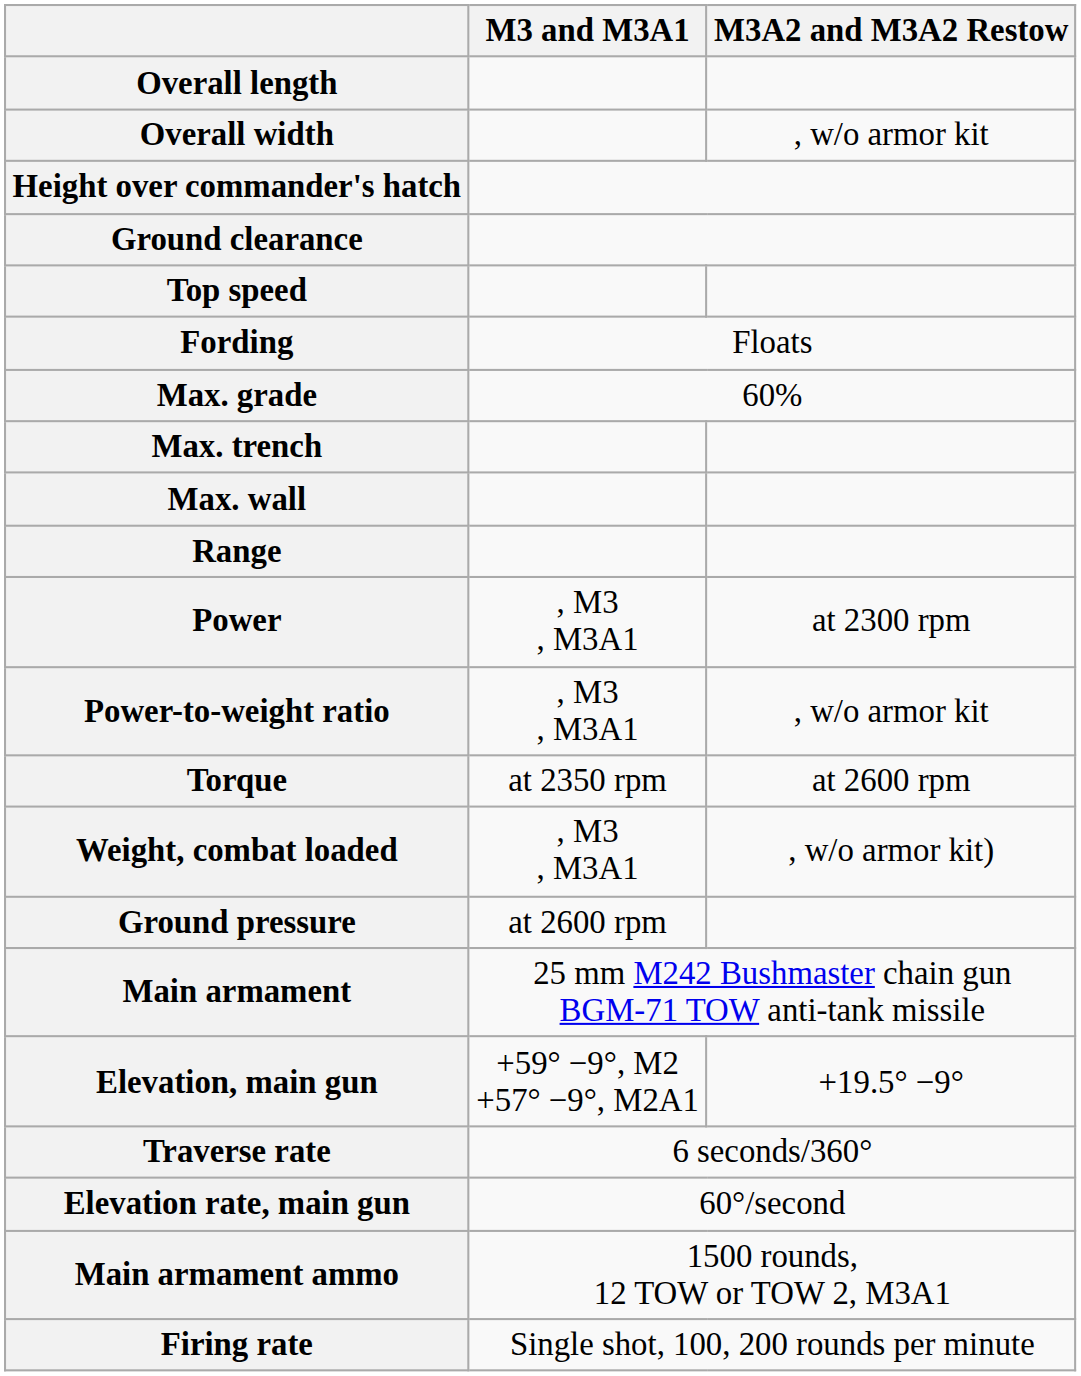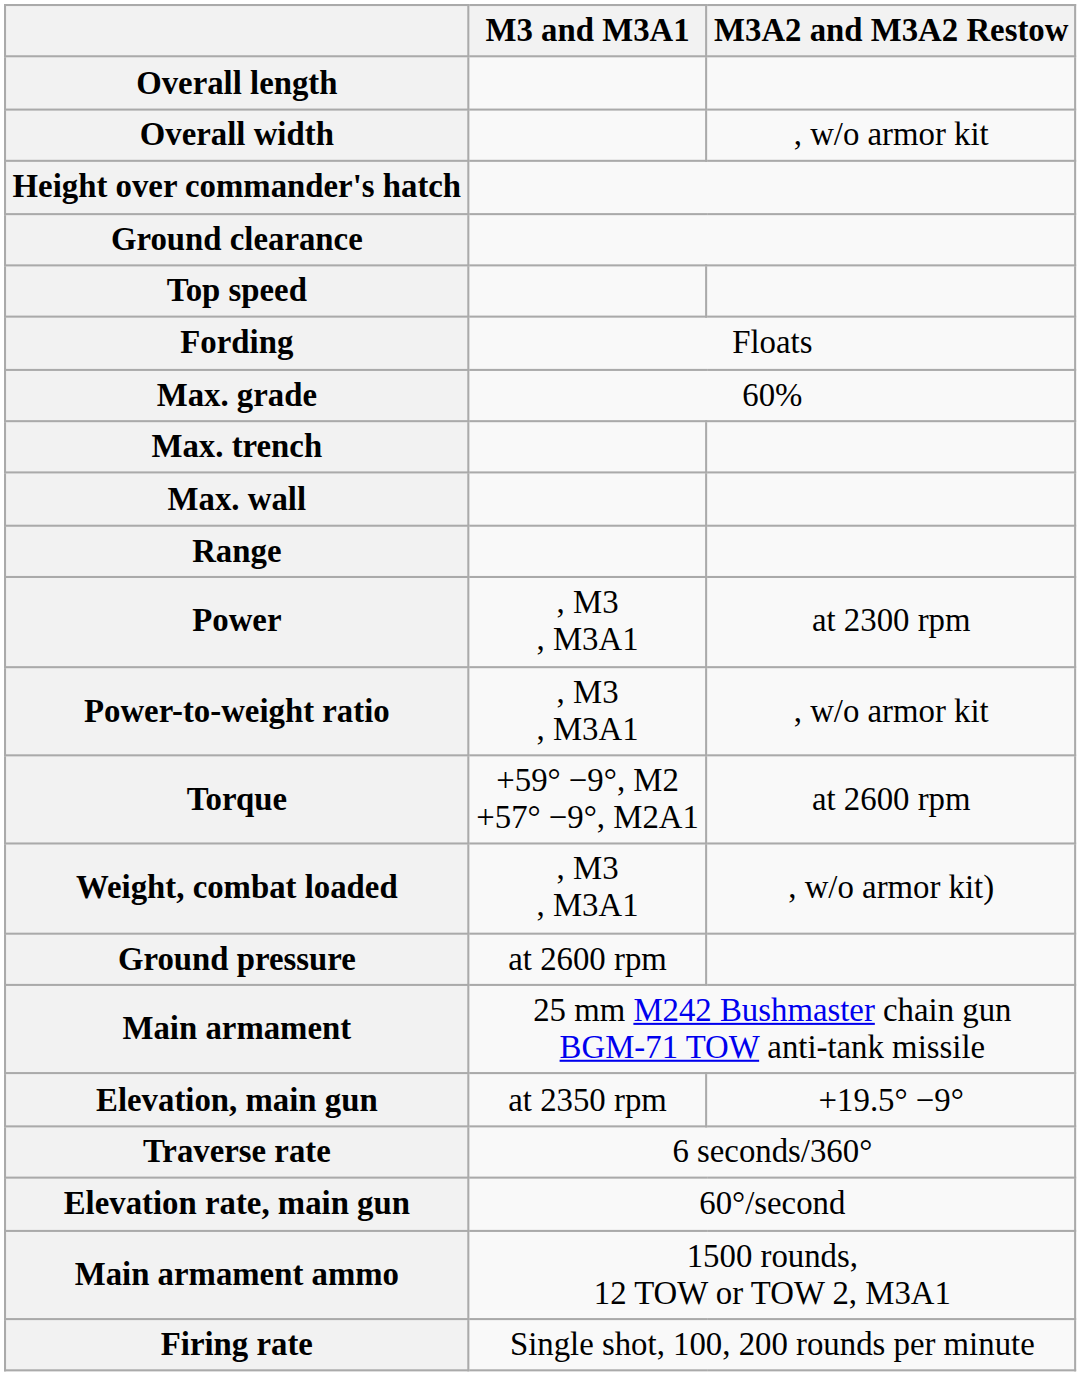(588, 780) at 2350 rpm -> (588, 799) +59° −9°, M2 +57° −9°, M2A1
(588, 1080) +59° −9°, M2 +57° −9°, M2A1 -> (588, 1099) at 2350 rpm
